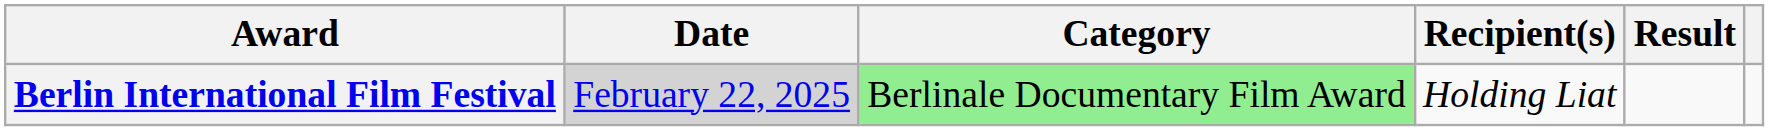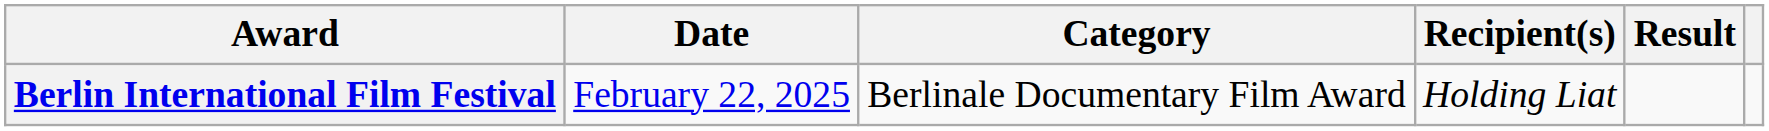(712, 93) lightgrey background -> (712, 93) no background
(1137, 93) lightgreen background -> (1137, 93) no background
